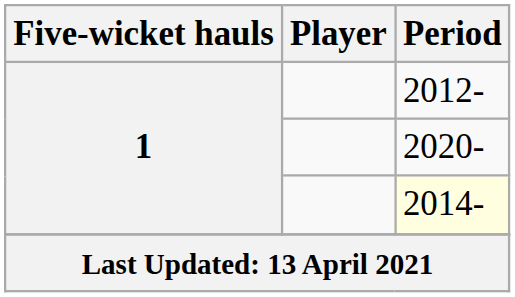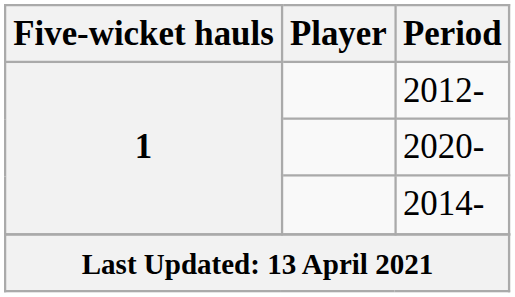(444, 204) lightyellow background -> (444, 204) no background
